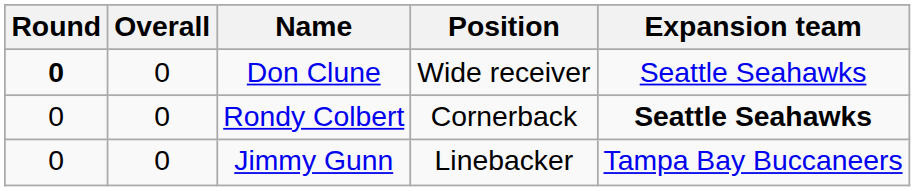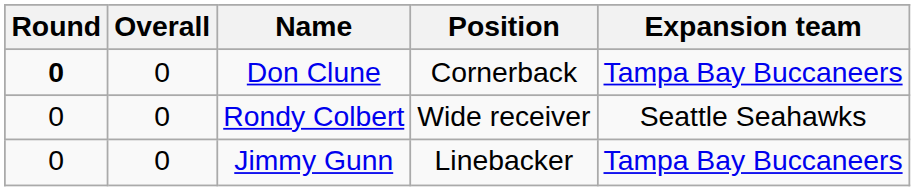(504, 71) Wide receiver -> (504, 71) Cornerback
(753, 71) Seattle Seahawks -> (753, 71) Tampa Bay Buccaneers
(504, 116) Cornerback -> (504, 116) Wide receiver
(753, 116) bold -> (753, 116) normal
